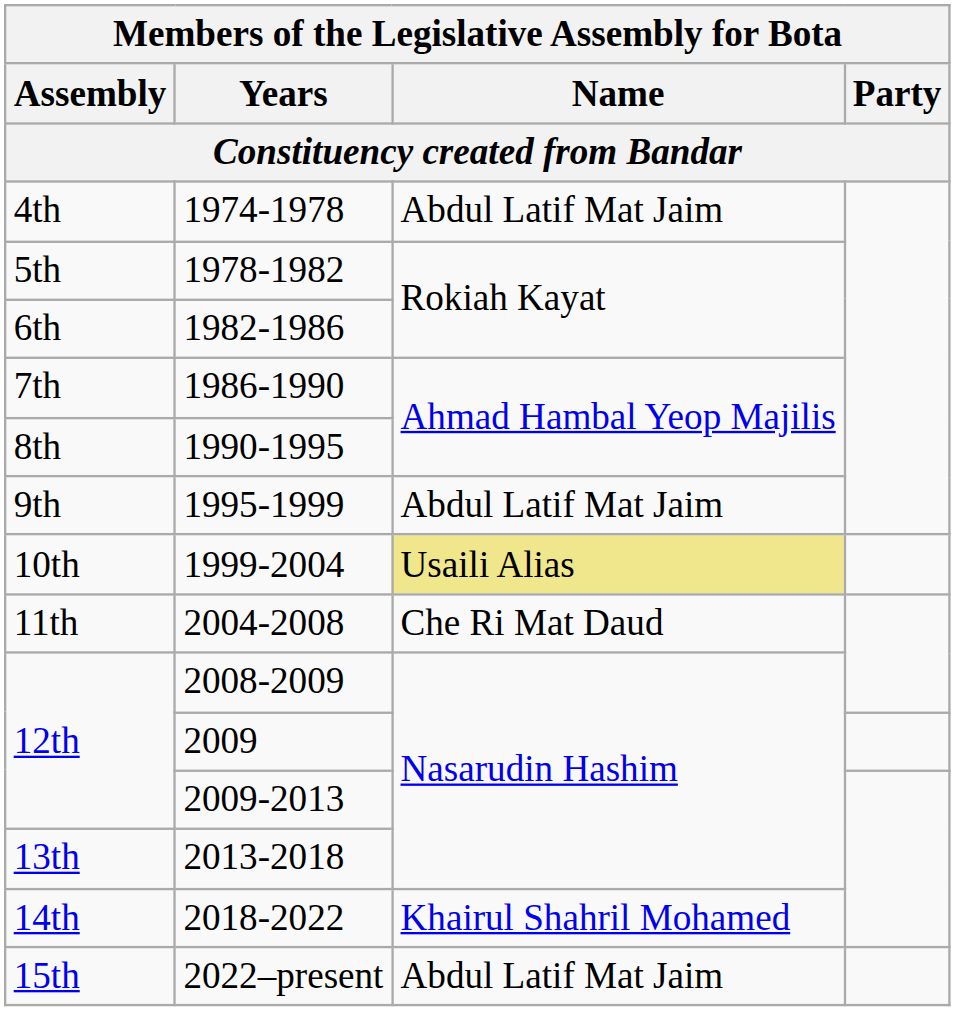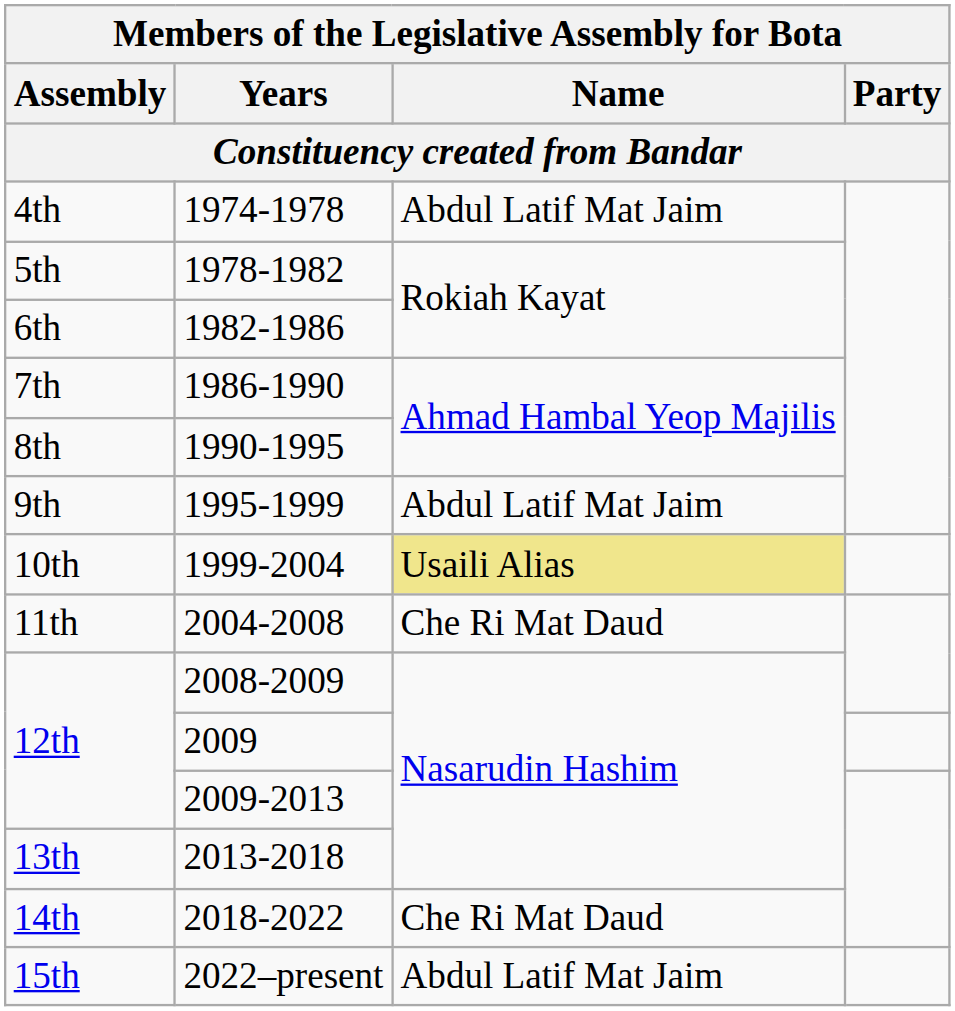(595, 916) Khairul Shahril Mohamed -> (532, 916) Che Ri Mat Daud
